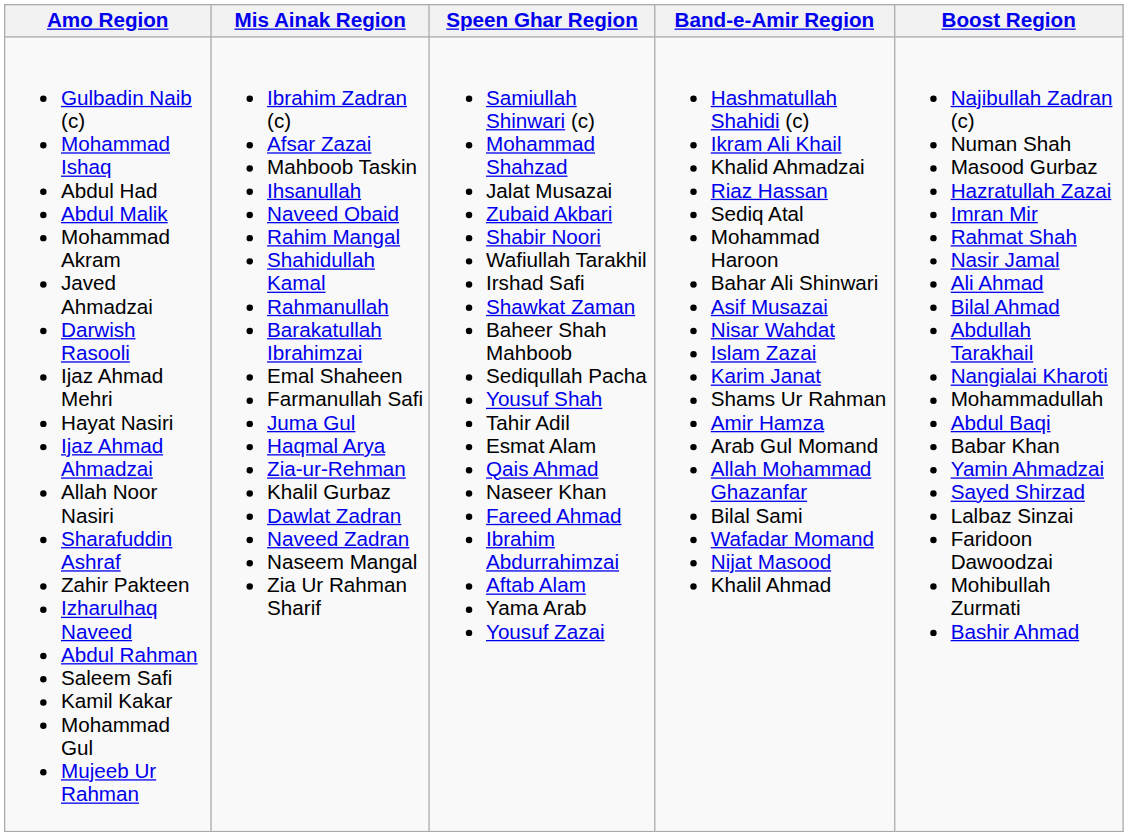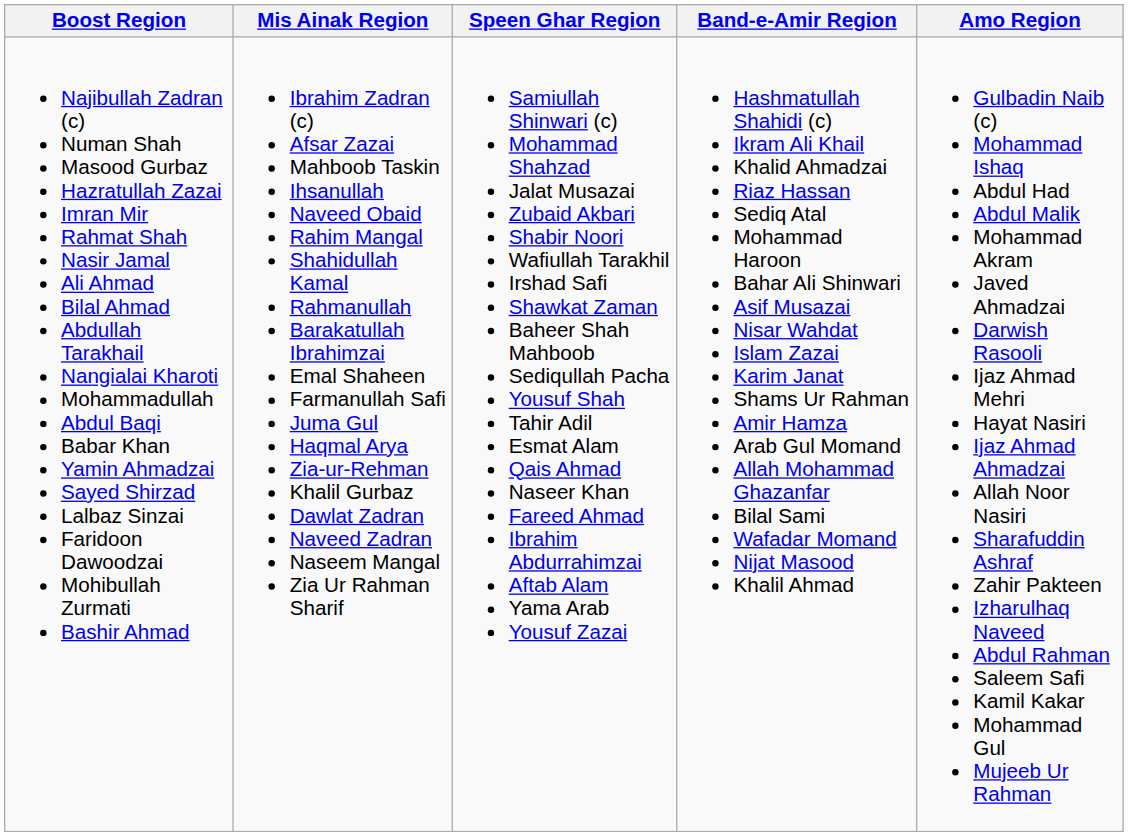columns swapped: (108, 20) <-> (1009, 20)
